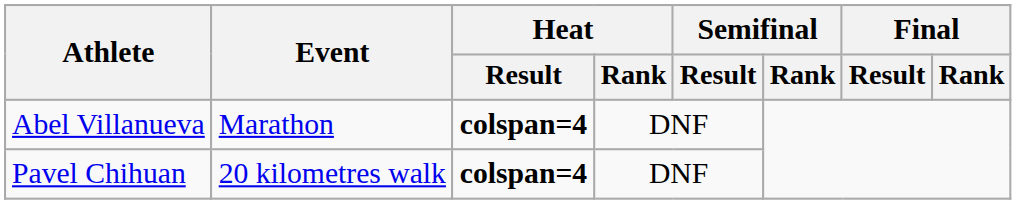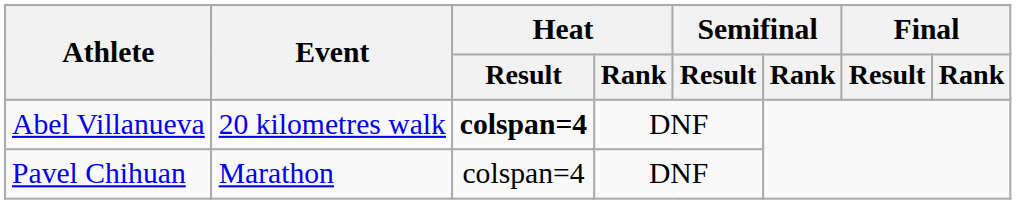(276, 124) Marathon -> (332, 124) 20 kilometres walk
(332, 173) 20 kilometres walk -> (276, 173) Marathon
(523, 173) bold -> (523, 173) normal
